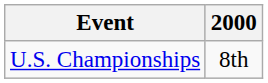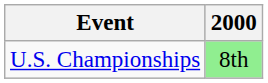(234, 59) no background -> (234, 59) lightgreen background
